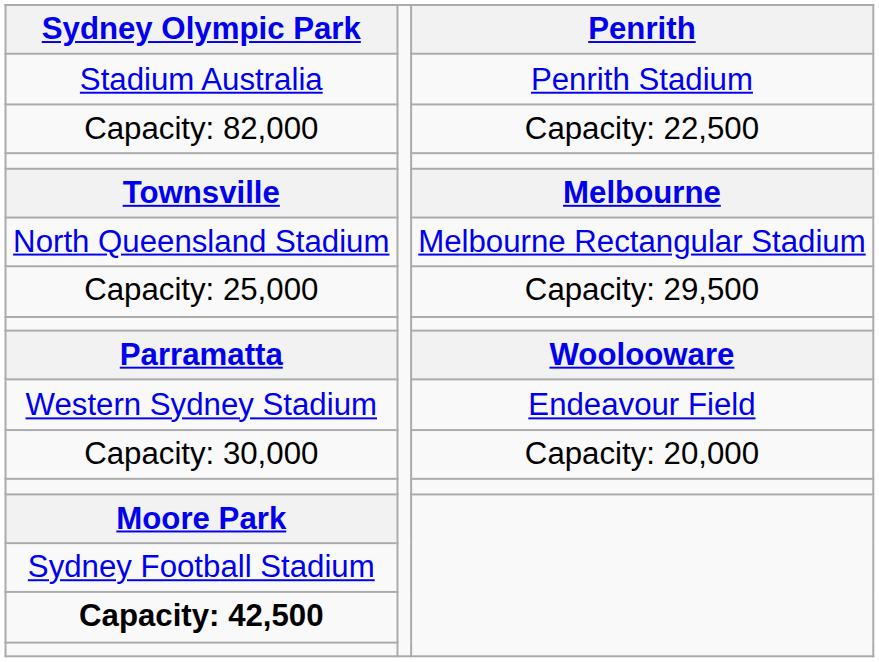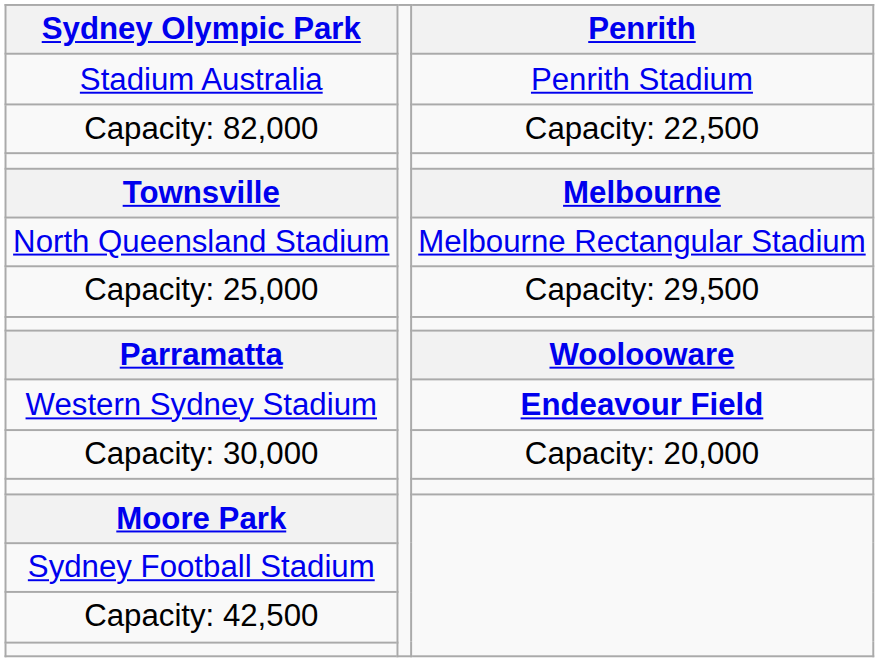(642, 404) normal -> (642, 404) bold
(201, 616) bold -> (201, 616) normal
